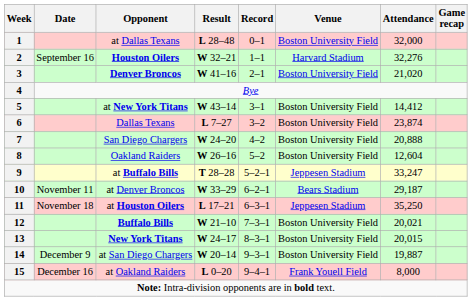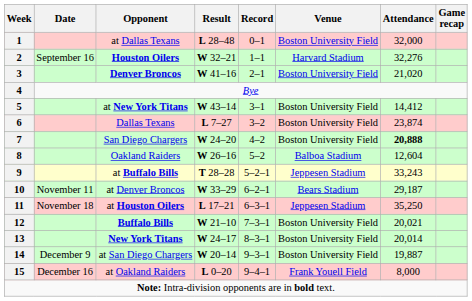(408, 139) normal -> (408, 139) bold
(328, 156) Boston University Field -> (328, 156) Balboa Stadium
(408, 172) 33,247 -> (408, 172) 33,243
(408, 238) 20,015 -> (408, 238) 20,014
